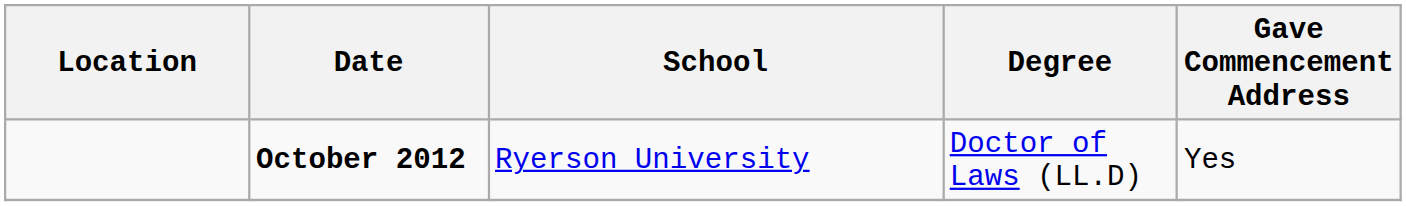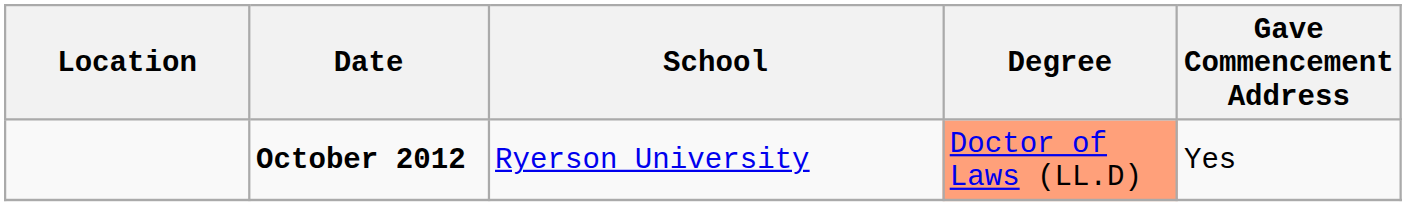(1046, 160) no background -> (1046, 160) lightsalmon background
